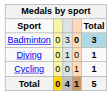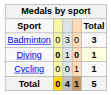(77, 40) bold -> (77, 40) normal
(94, 40) lightblue background -> (94, 40) no background
(58, 55) normal -> (58, 55) bold
(77, 55) normal -> (77, 55) bold
(94, 55) no background -> (94, 55) lightyellow background
